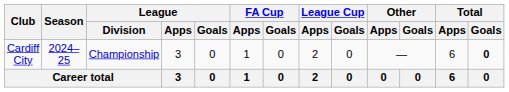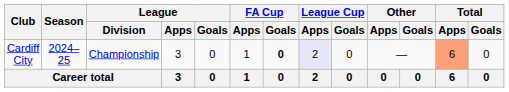(281, 54) normal -> (281, 54) bold
(315, 54) no background -> (315, 54) lavender background
(452, 54) no background -> (452, 54) lightsalmon background
(486, 54) bold -> (486, 54) normal
